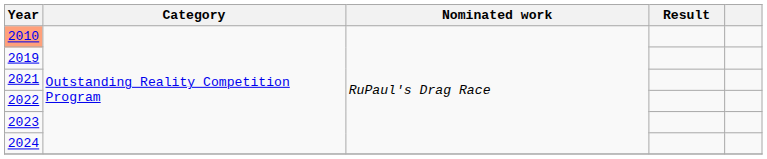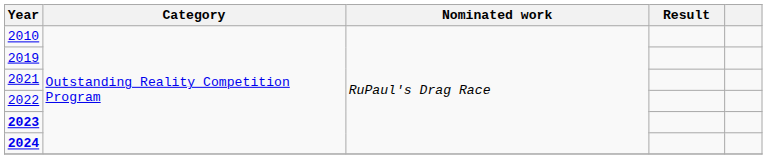(23, 37) lightsalmon background -> (23, 37) no background
(23, 122) normal -> (23, 122) bold
(23, 144) normal -> (23, 144) bold
